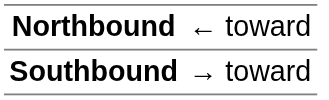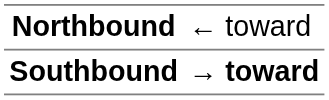(250, 71) normal -> (254, 71) bold
